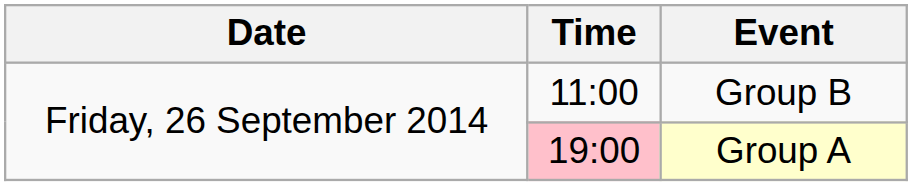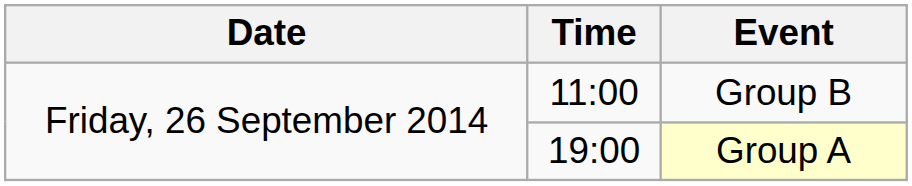(594, 150) pink background -> (594, 150) no background
